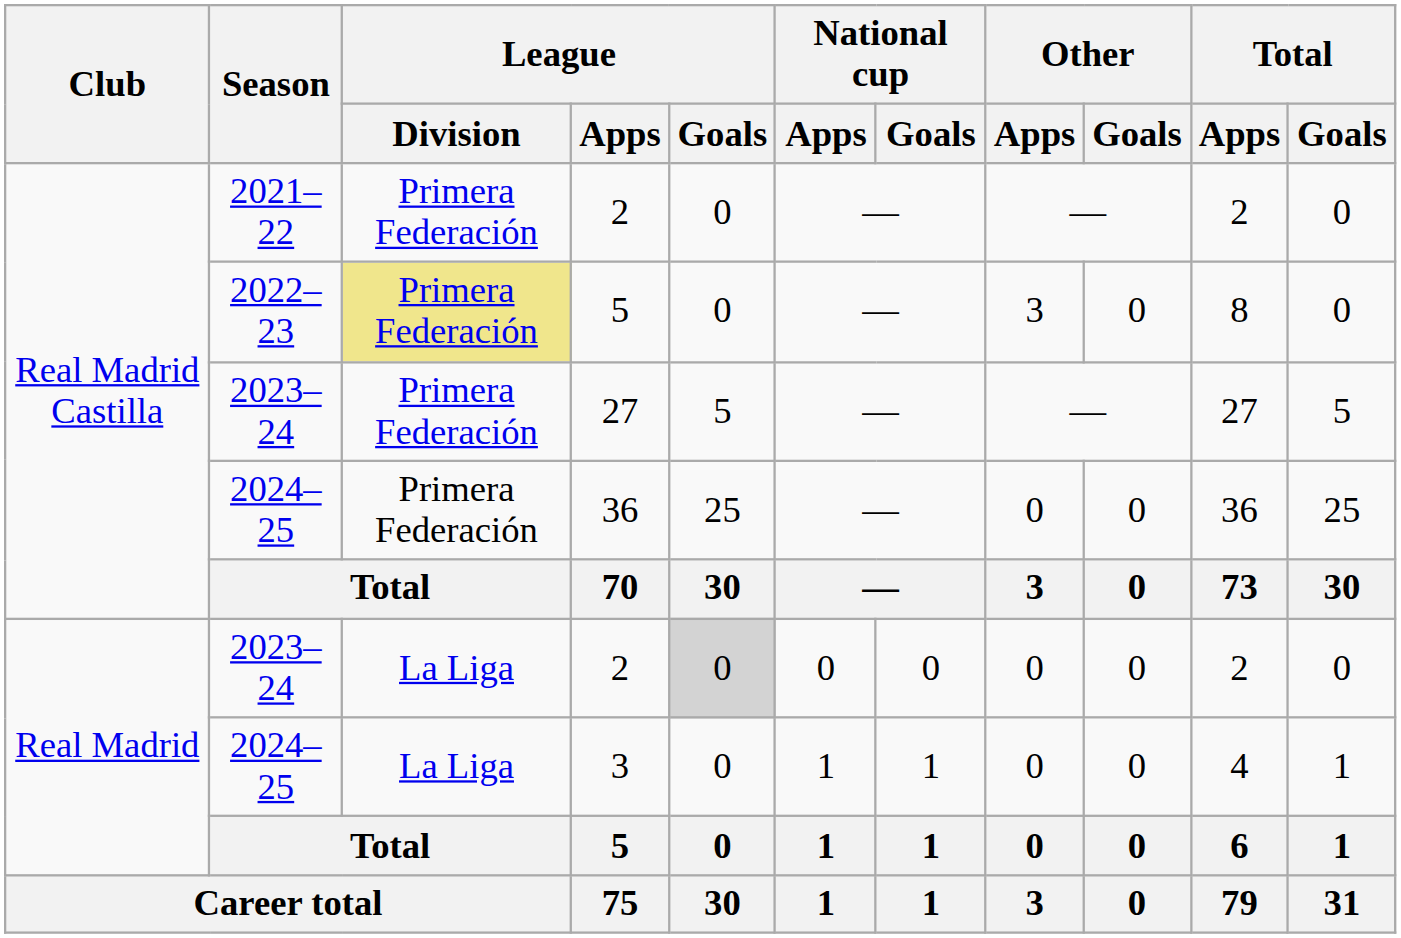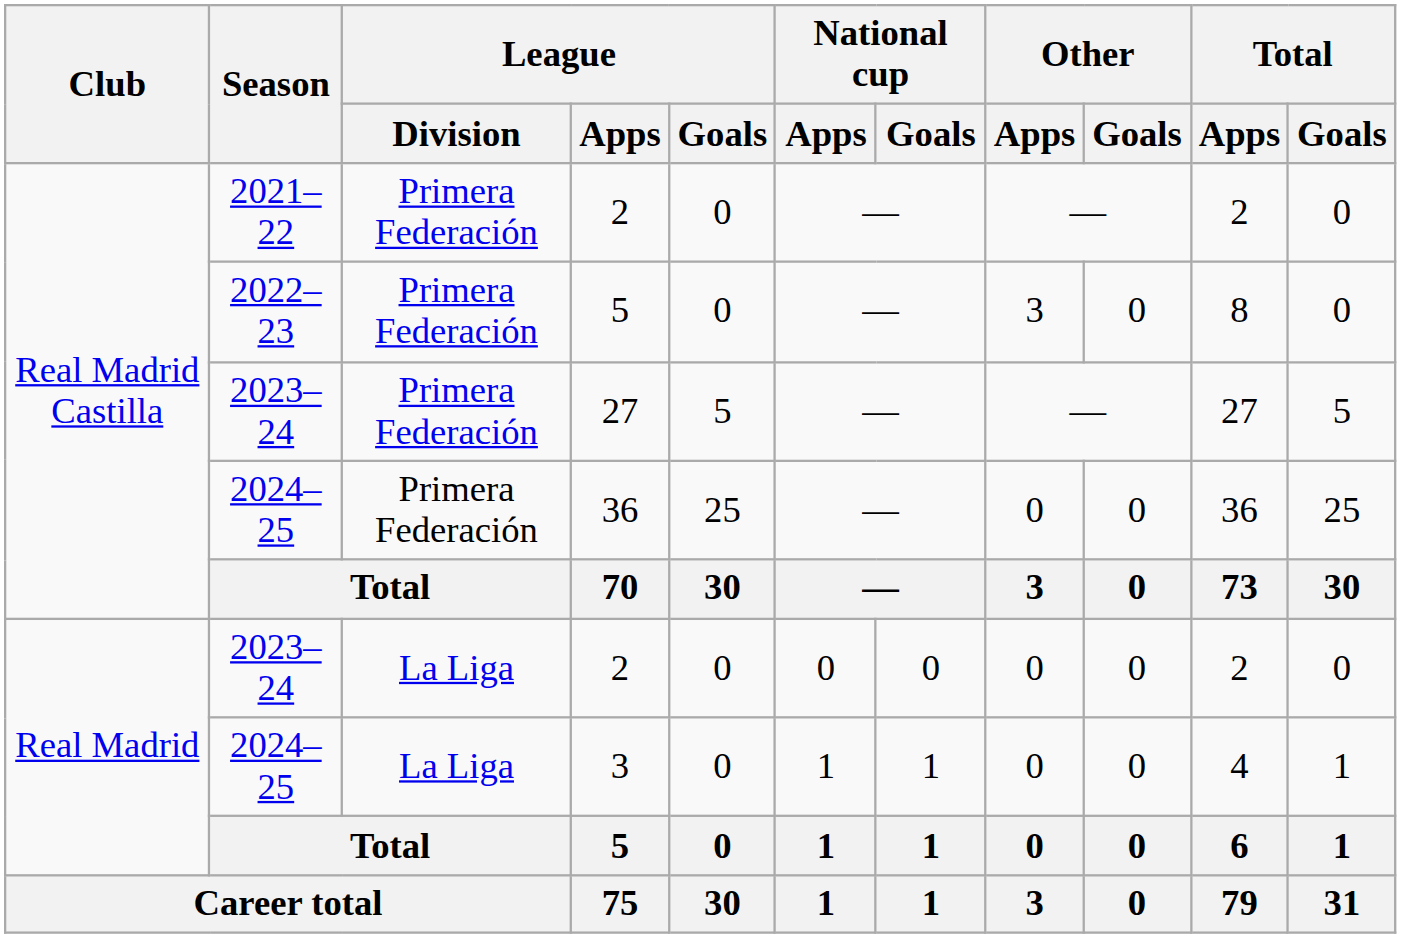(457, 310) khaki background -> (457, 310) no background
(722, 667) lightgrey background -> (722, 667) no background
